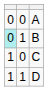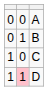(10, 38) paleturquoise background -> (10, 38) no background
(23, 76) no background -> (23, 76) pink background
